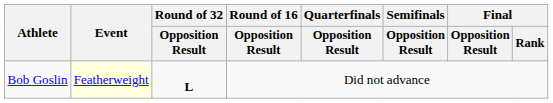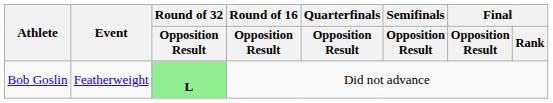(111, 80) lightyellow background -> (111, 80) no background
(189, 87) no background -> (189, 87) lightgreen background
